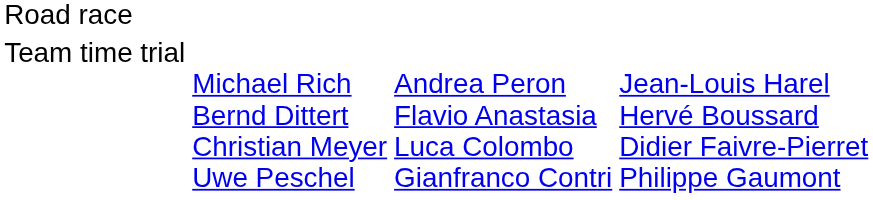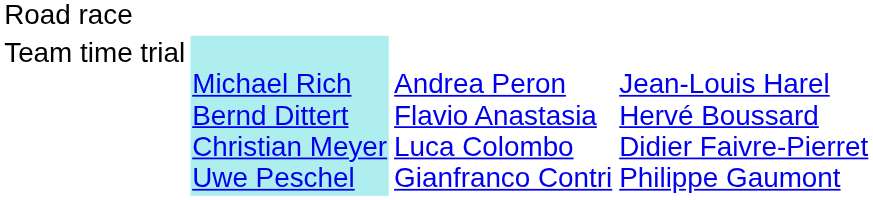(290, 131) no background -> (290, 131) paleturquoise background
